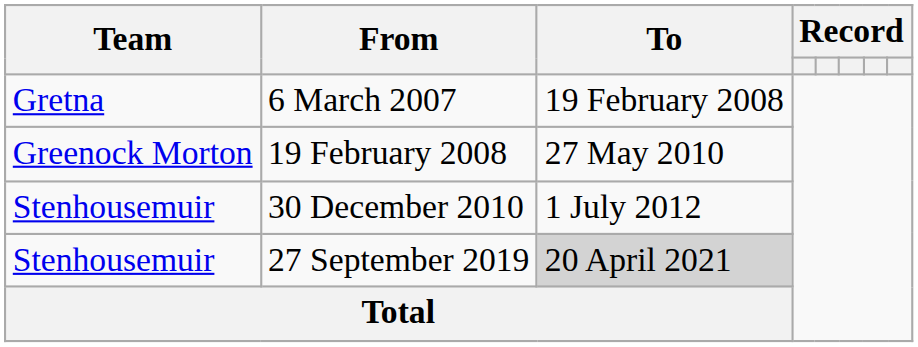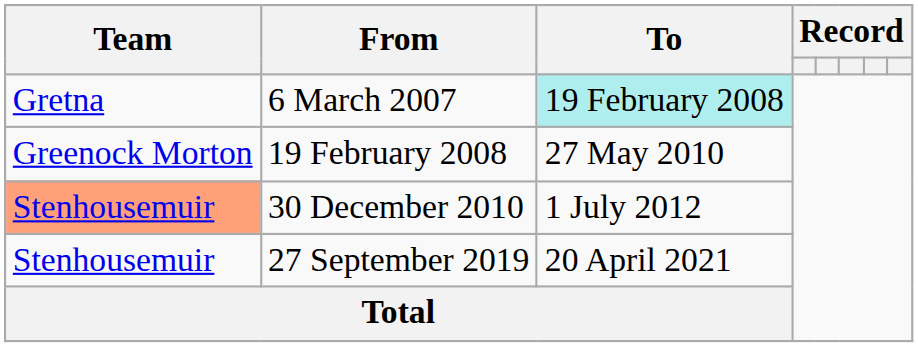(664, 99) no background -> (664, 99) paleturquoise background
(114, 206) no background -> (114, 206) lightsalmon background
(638, 259) lightgrey background -> (638, 259) no background
